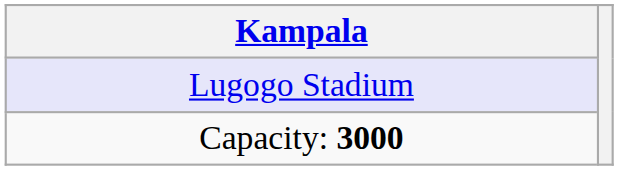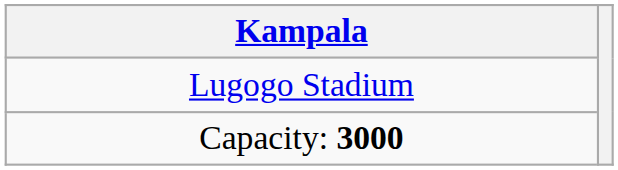(301, 84) lavender background -> (301, 84) no background
